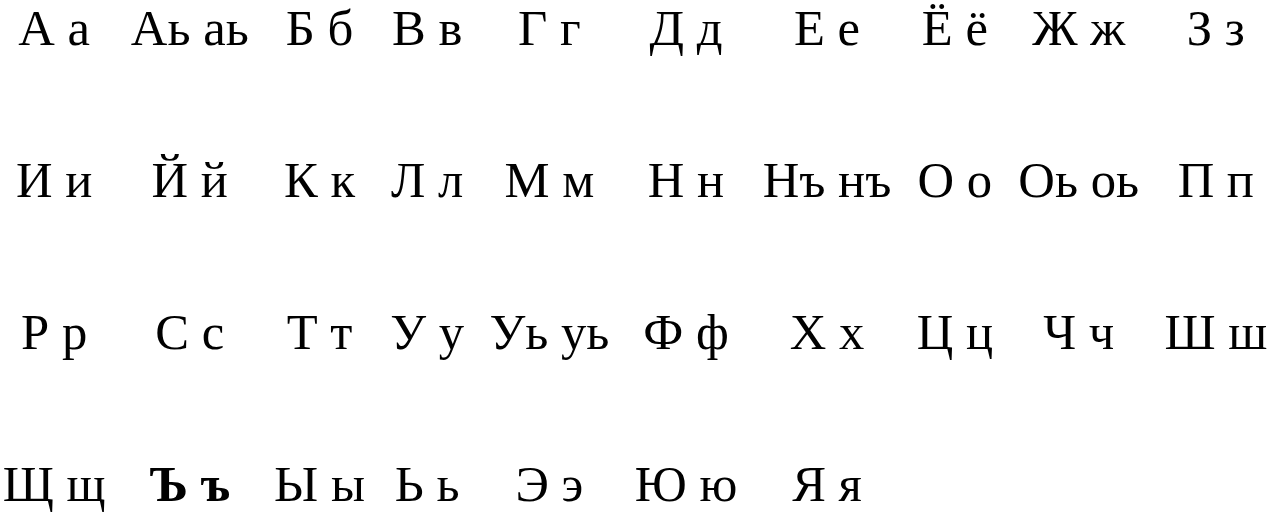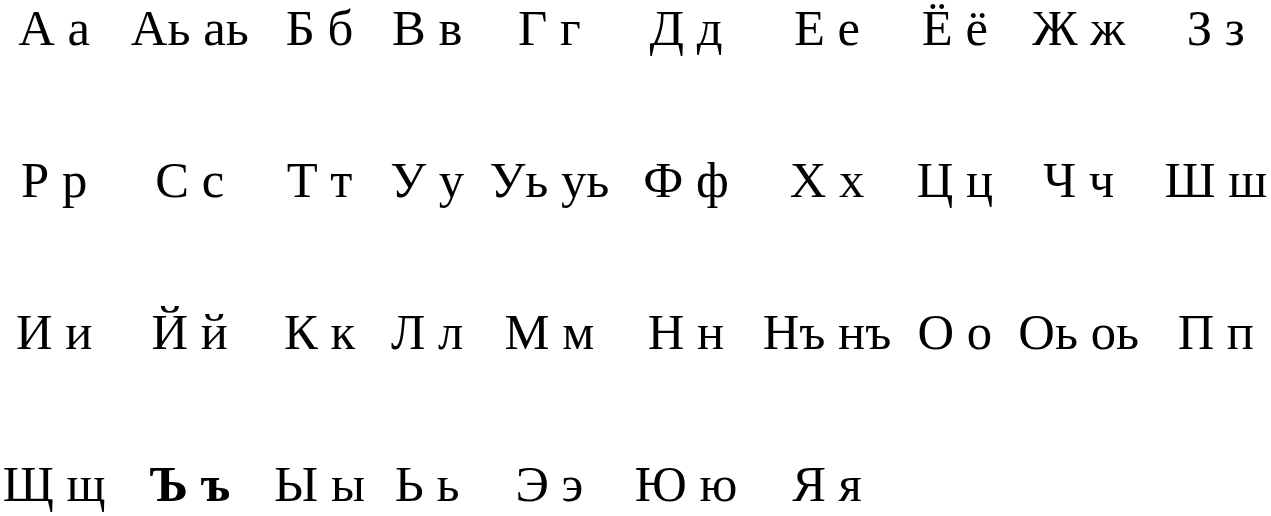rows swapped: (54, 180) <-> (54, 332)
